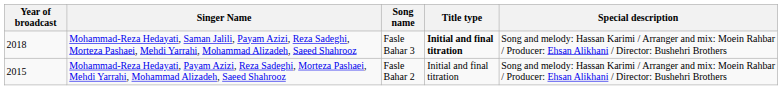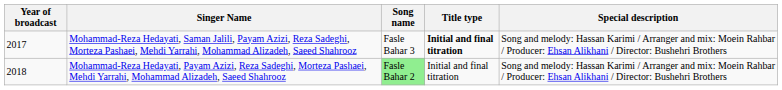(17, 44) 2018 -> (17, 44) 2017
(17, 71) 2015 -> (17, 71) 2018
(399, 71) no background -> (399, 71) lightgreen background
